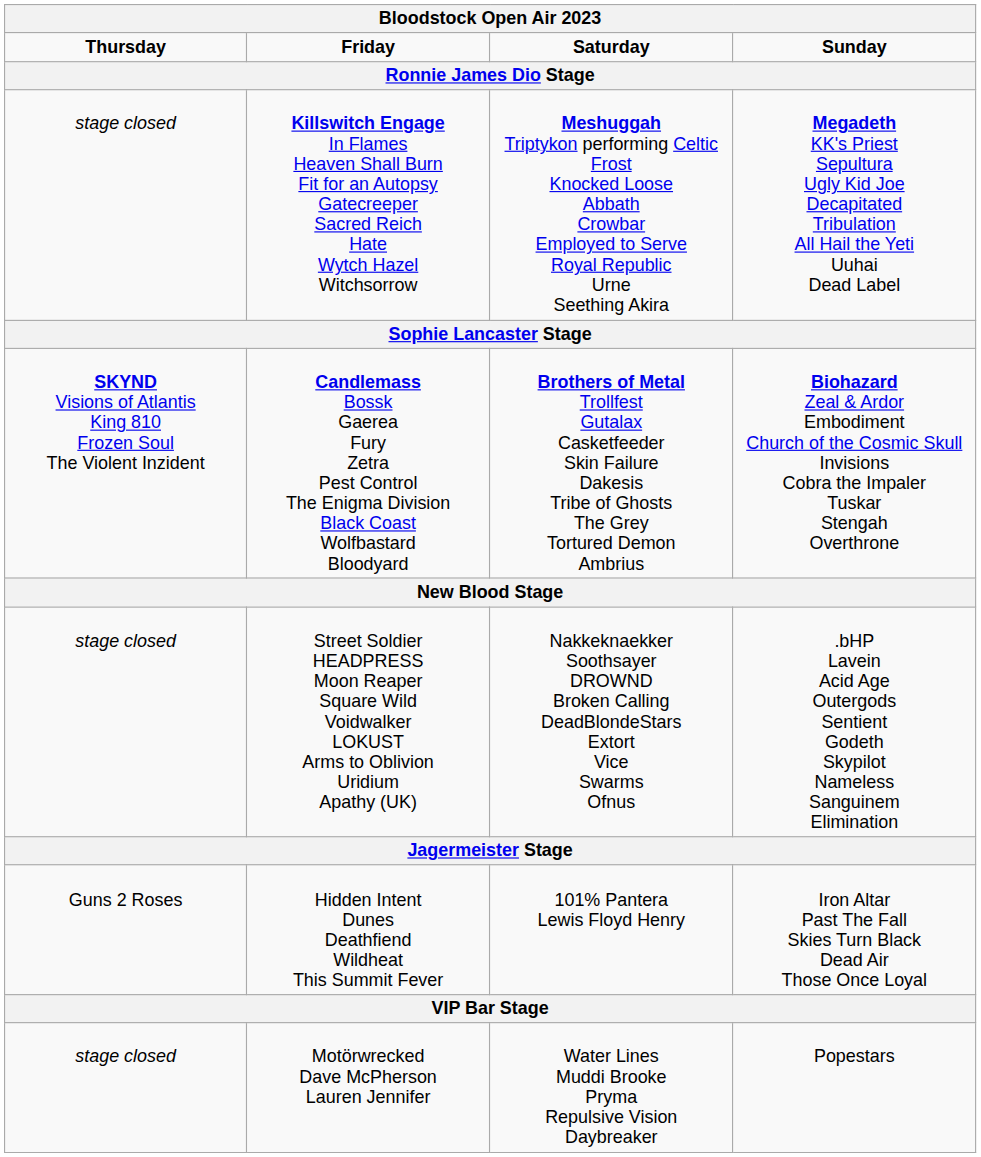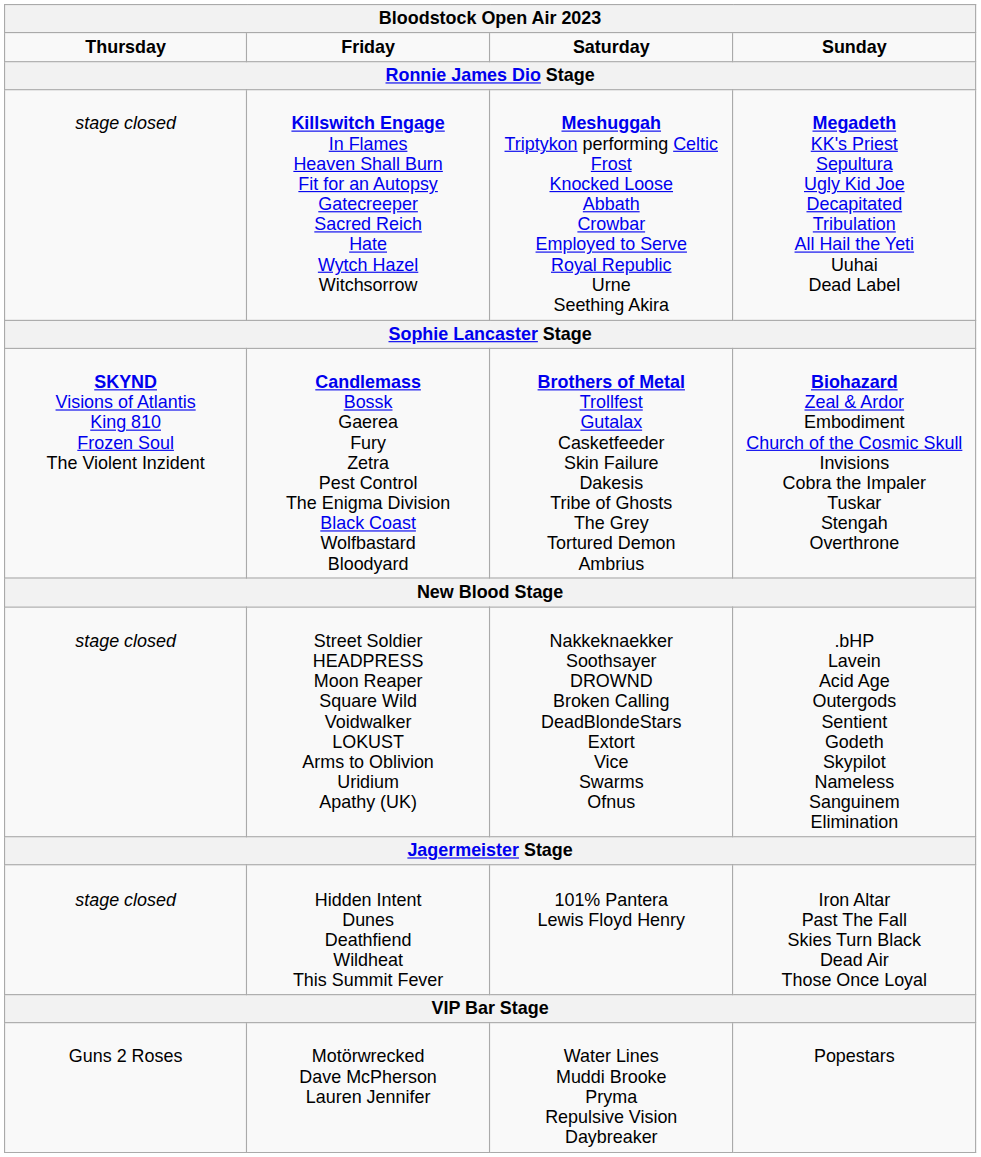(126, 899) Guns 2 Roses -> (126, 899) stage closed
(126, 1057) stage closed -> (126, 1057) Guns 2 Roses
